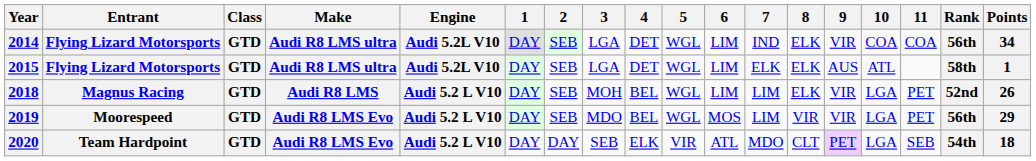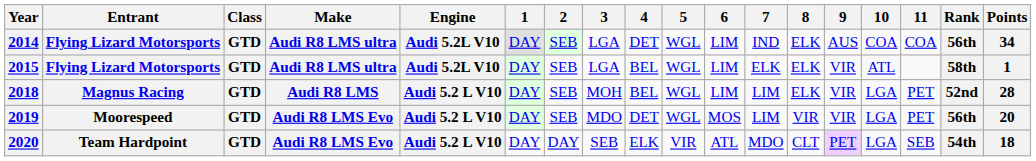(843, 41) VIR -> (843, 41) AUS
(644, 66) DET -> (644, 66) BEL
(843, 66) AUS -> (843, 66) VIR
(1007, 92) 26 -> (1007, 92) 28
(644, 117) BEL -> (644, 117) DET
(1007, 117) 29 -> (1007, 117) 20
